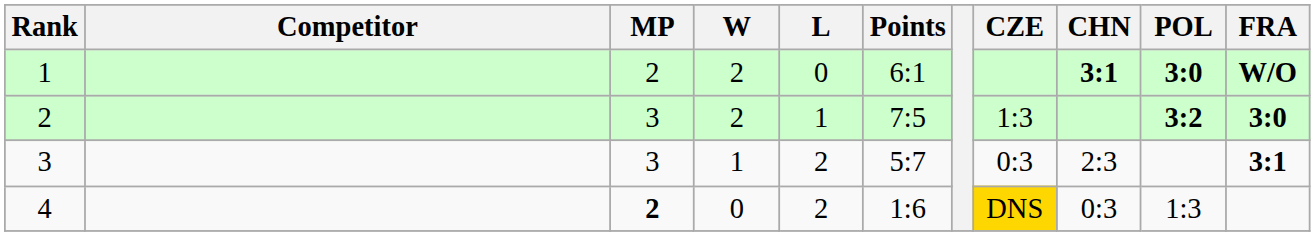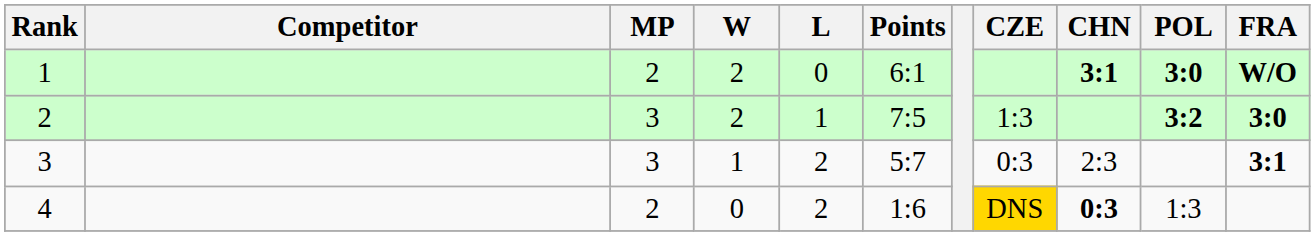(652, 207) bold -> (652, 207) normal
(1099, 207) normal -> (1099, 207) bold
